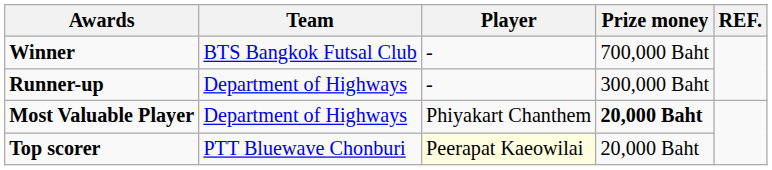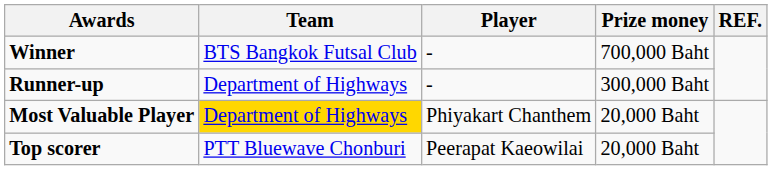(305, 116) no background -> (305, 116) gold background
(652, 116) bold -> (650, 116) normal
(505, 148) lightyellow background -> (505, 148) no background
